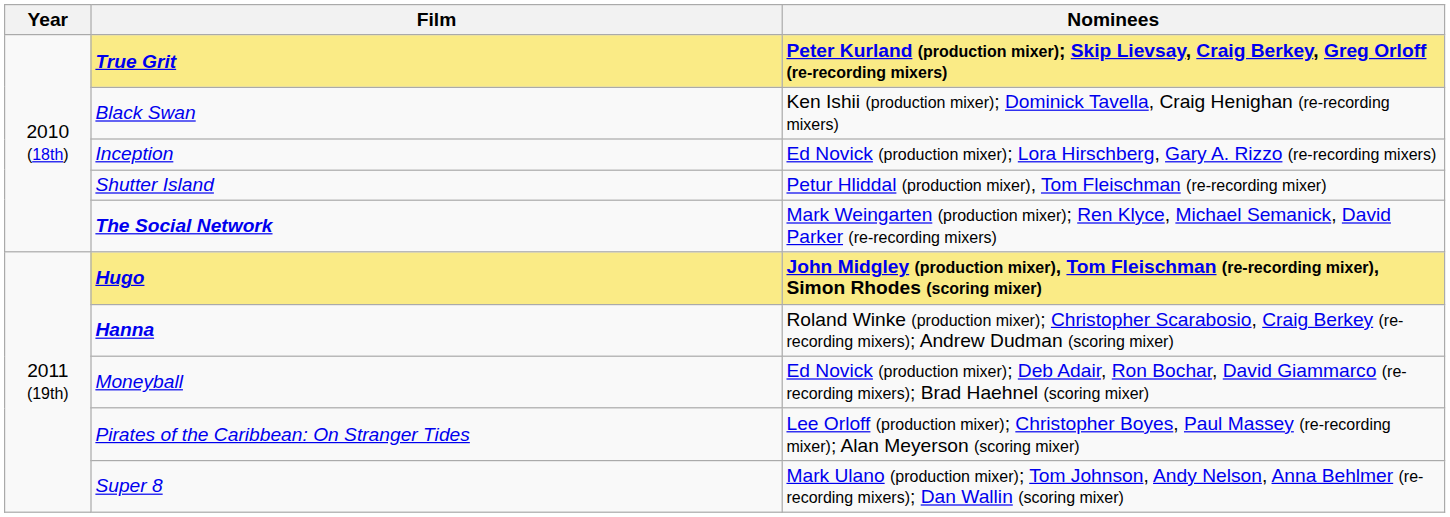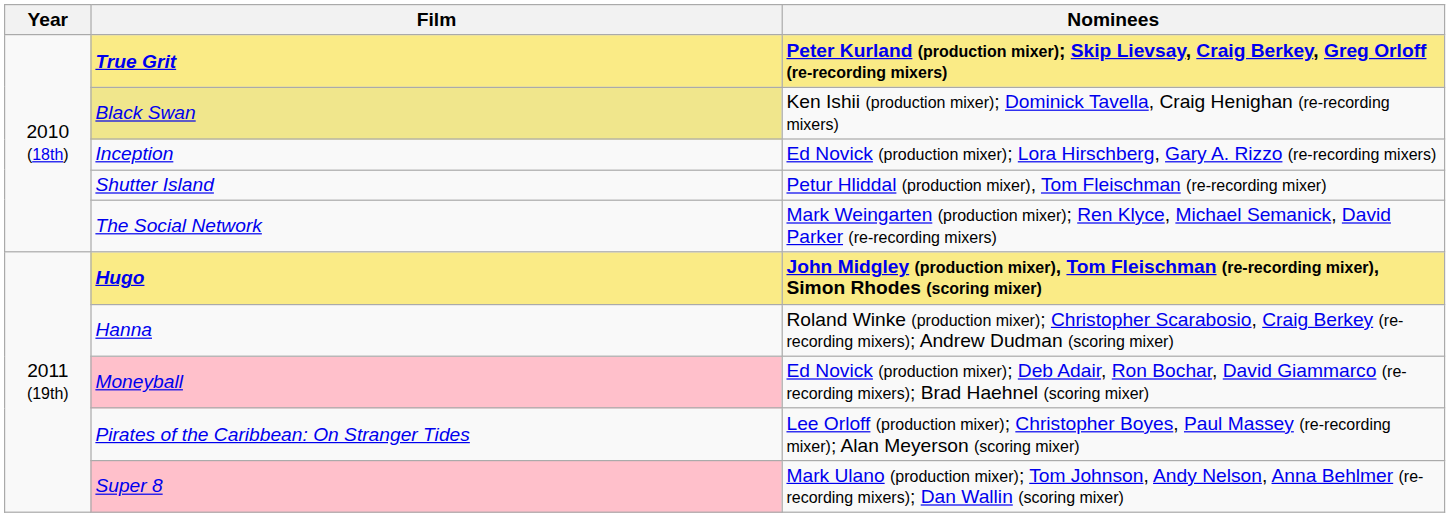(146, 113) no background -> (146, 113) khaki background
(184, 225) bold -> (179, 225) normal
(125, 330) bold -> (124, 330) normal
(139, 382) no background -> (139, 382) pink background
(129, 486) no background -> (129, 486) pink background
